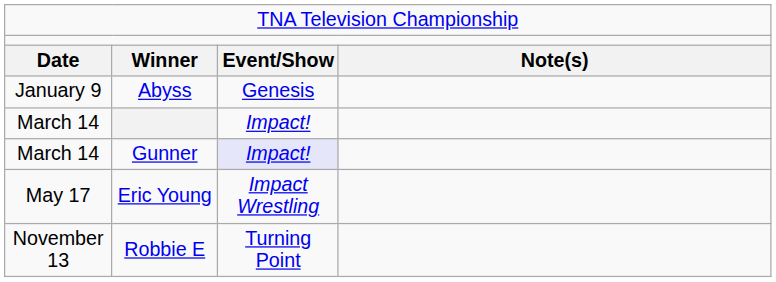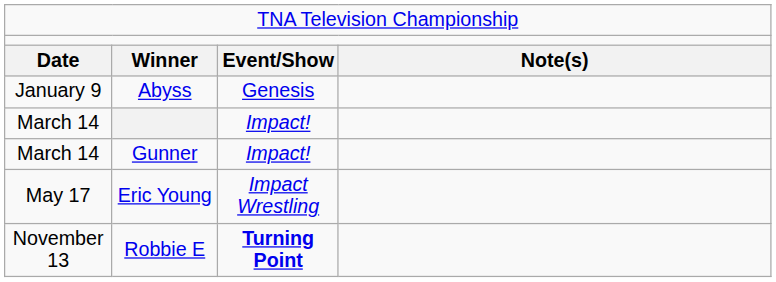(278, 154) lavender background -> (278, 154) no background
(278, 249) normal -> (278, 249) bold
